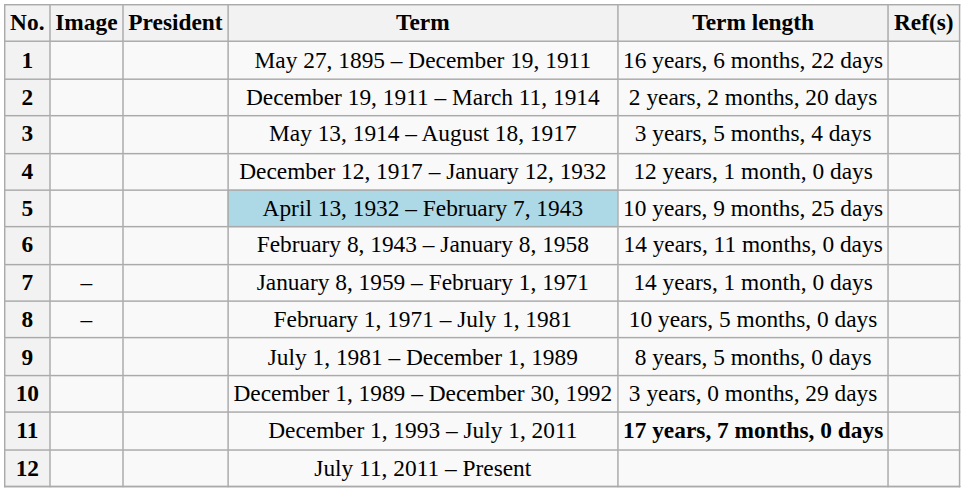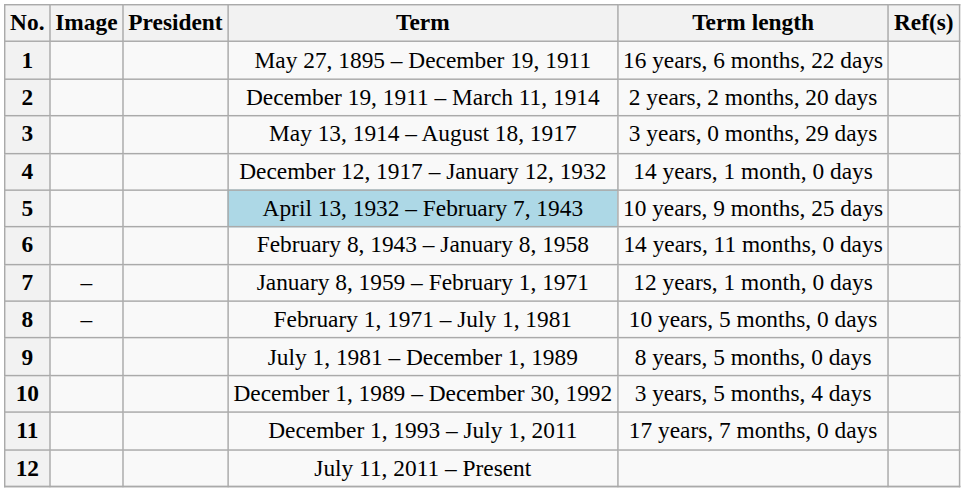(753, 134) 3 years, 5 months, 4 days -> (753, 134) 3 years, 0 months, 29 days
(753, 171) 12 years, 1 month, 0 days -> (753, 171) 14 years, 1 month, 0 days
(753, 282) 14 years, 1 month, 0 days -> (753, 282) 12 years, 1 month, 0 days
(753, 393) 3 years, 0 months, 29 days -> (753, 393) 3 years, 5 months, 4 days
(753, 430) bold -> (753, 430) normal
